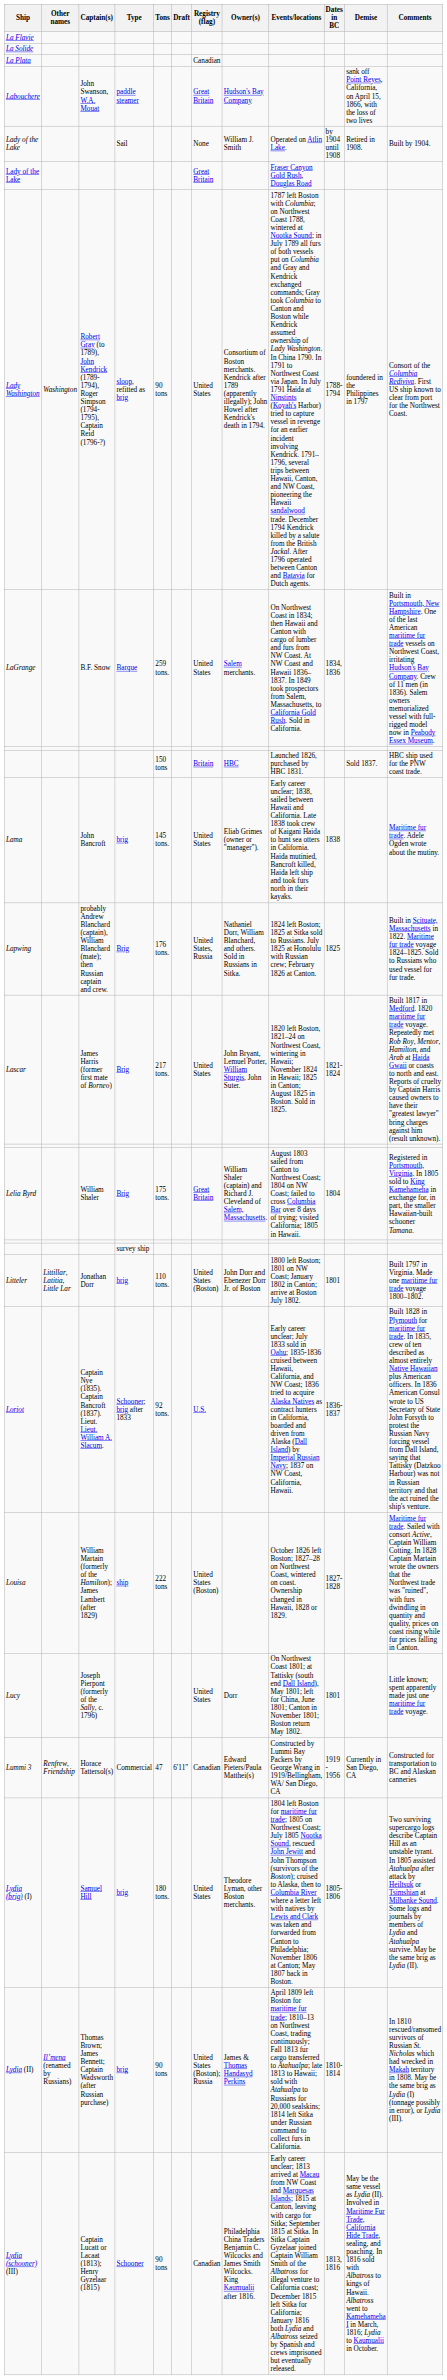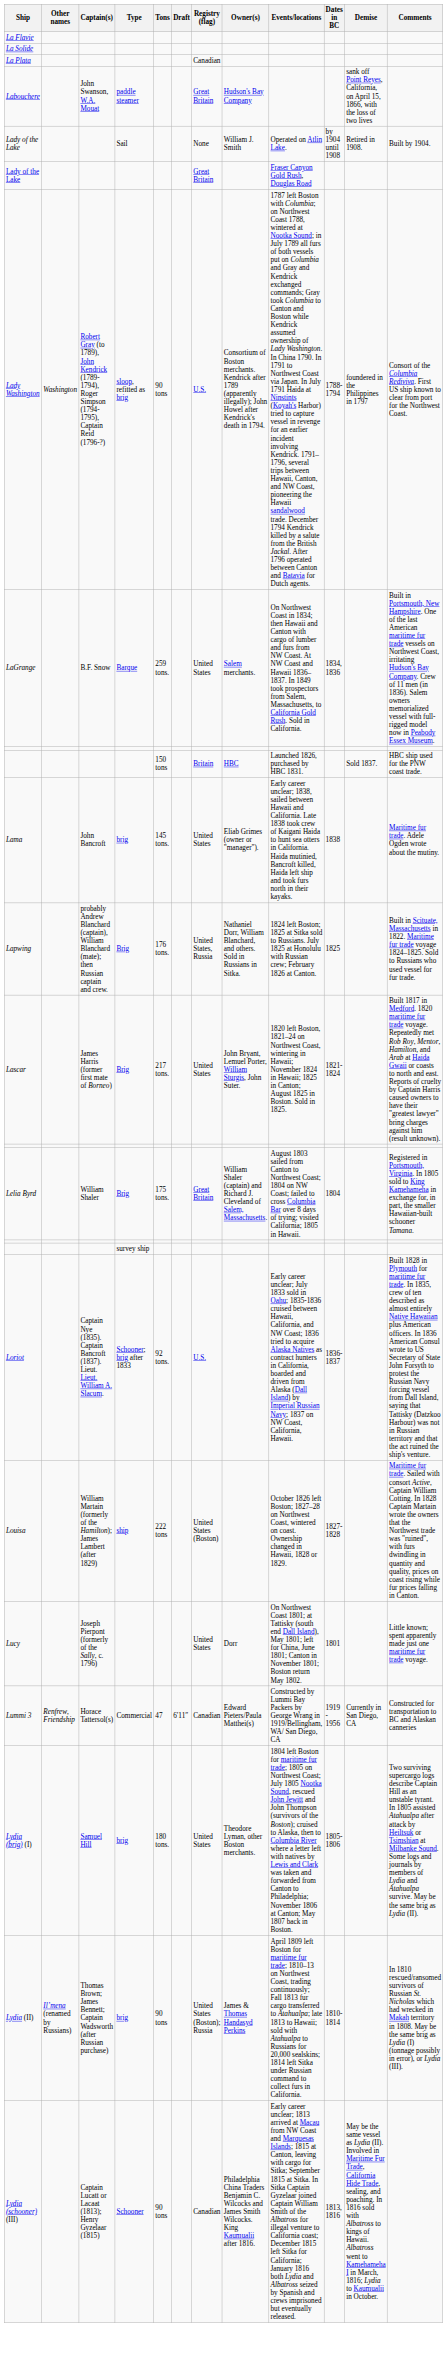(203, 389) United States -> (200, 389) U.S.
- row: (16, 1280)
